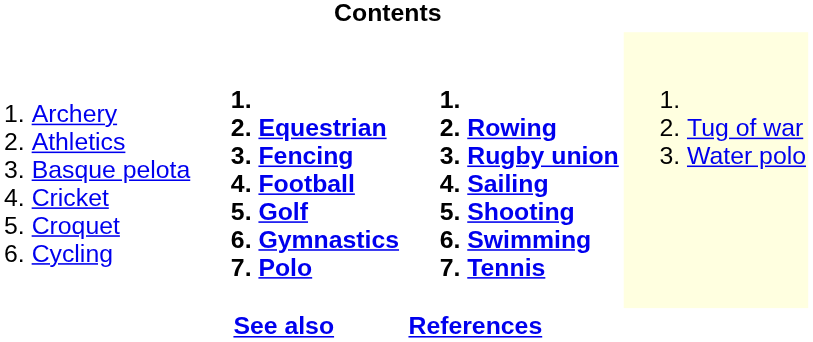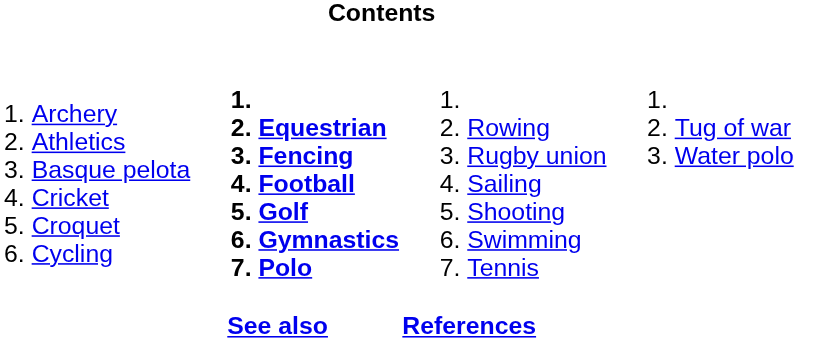(512, 184) bold -> (506, 184) normal
(715, 128) lightyellow background -> (703, 128) no background
